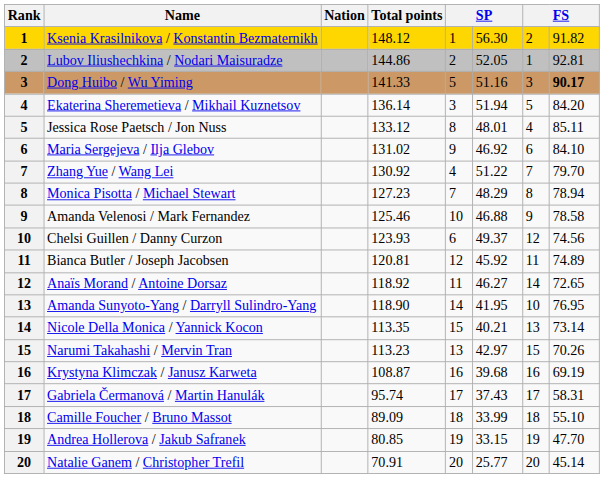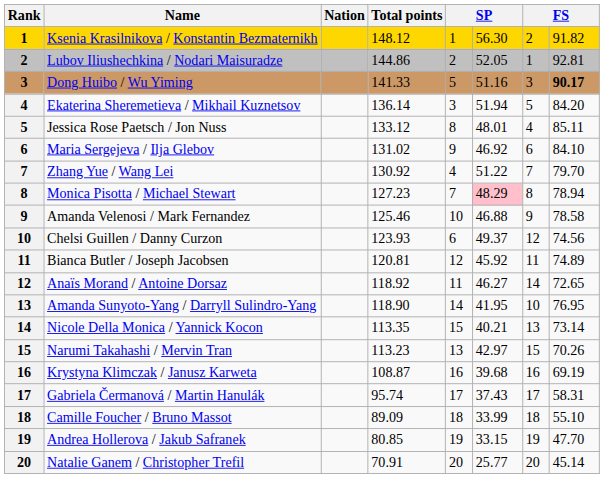(492, 194) no background -> (492, 194) pink background
